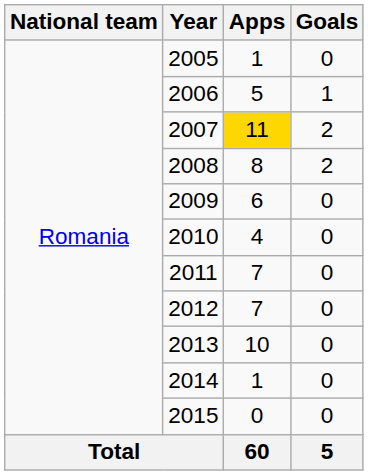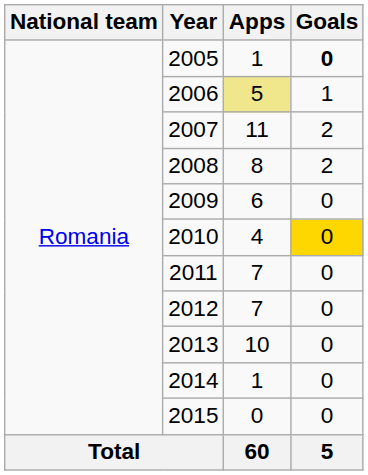(327, 58) normal -> (327, 58) bold
(257, 93) no background -> (257, 93) khaki background
(257, 129) gold background -> (257, 129) no background
(327, 237) no background -> (327, 237) gold background
